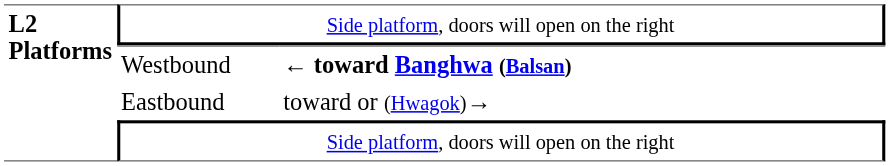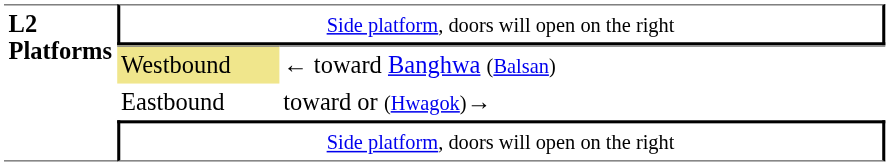(176, 64) no background -> (176, 64) khaki background
(427, 64) bold -> (419, 64) normal
